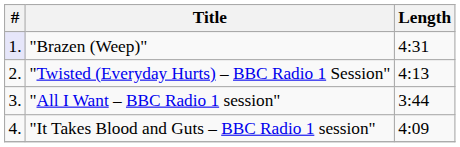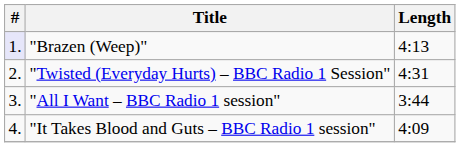(414, 45) 4:31 -> (414, 45) 4:13
(414, 73) 4:13 -> (414, 73) 4:31
